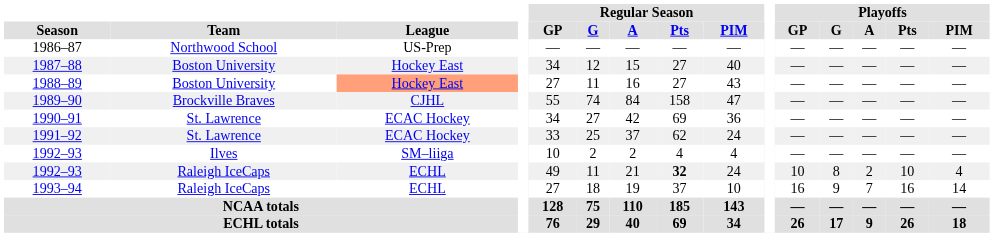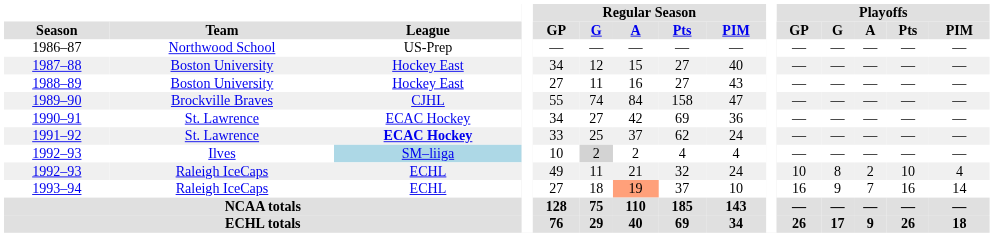(427, 83) lightsalmon background -> (428, 83) no background
(427, 136) normal -> (428, 136) bold
(427, 153) no background -> (428, 153) lightblue background
(593, 153) no background -> (596, 153) lightgrey background
(680, 171) bold -> (682, 171) normal
(633, 188) no background -> (636, 188) lightsalmon background
